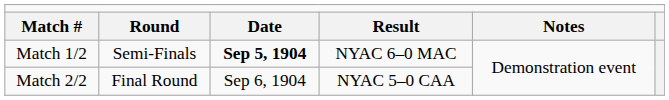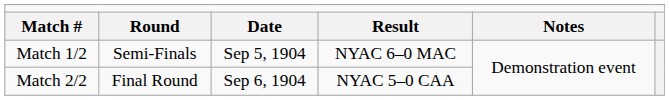(265, 53) bold -> (265, 53) normal
